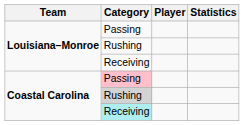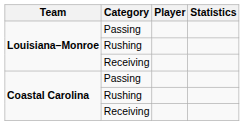(122, 79) pink background -> (122, 79) no background
(123, 95) lightgrey background -> (123, 95) no background
(127, 112) paleturquoise background -> (127, 112) no background
